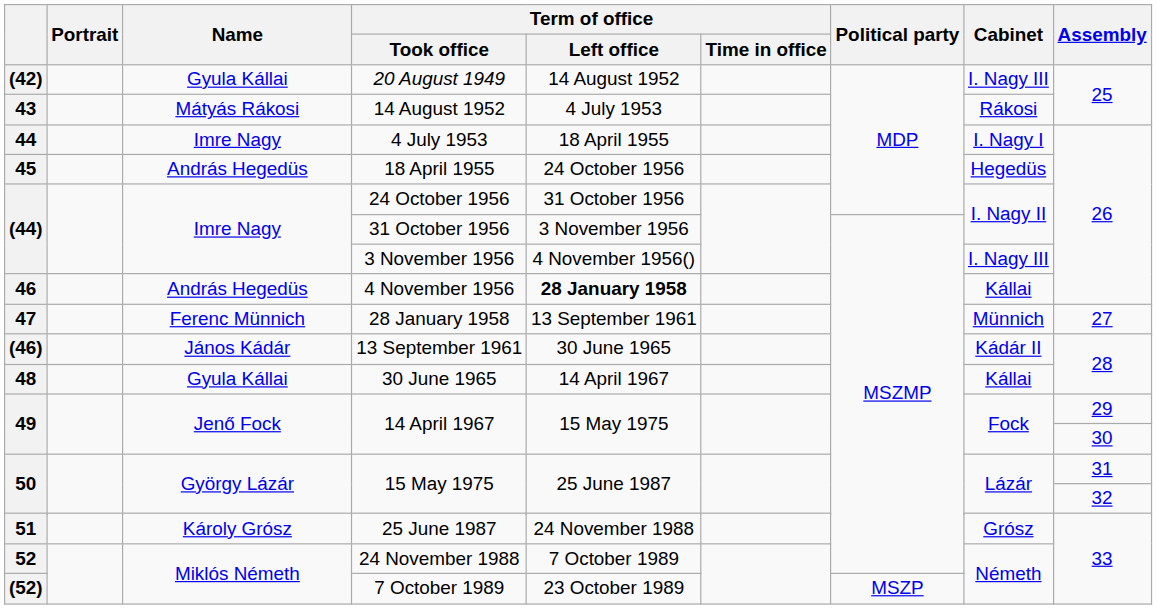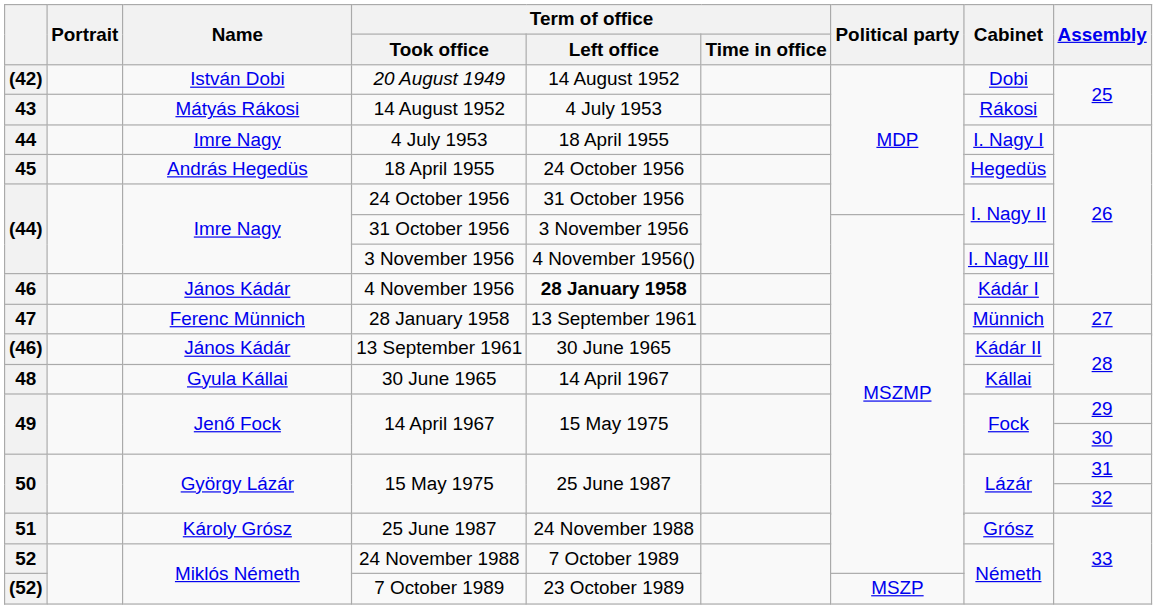(237, 79) Gyula Kállai -> (237, 79) István Dobi
(1008, 79) I. Nagy III -> (1008, 79) Dobi
(237, 288) András Hegedüs -> (237, 288) János Kádár
(1008, 288) Kállai -> (1008, 288) Kádár I
